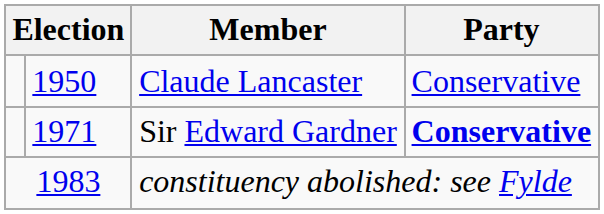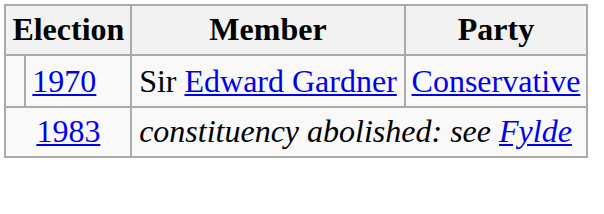- row: (251, 80)
(64, 131) 1971 -> (64, 80) 1970
(501, 131) bold -> (496, 80) normal
